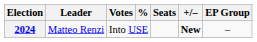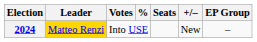(76, 29) no background -> (76, 29) gold background
(191, 29) bold -> (191, 29) normal
